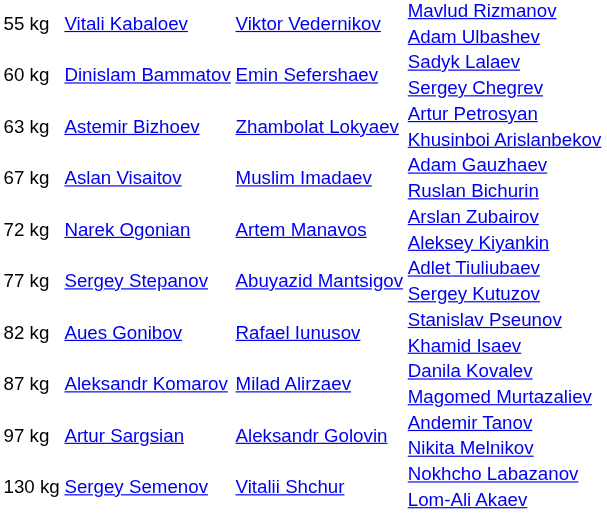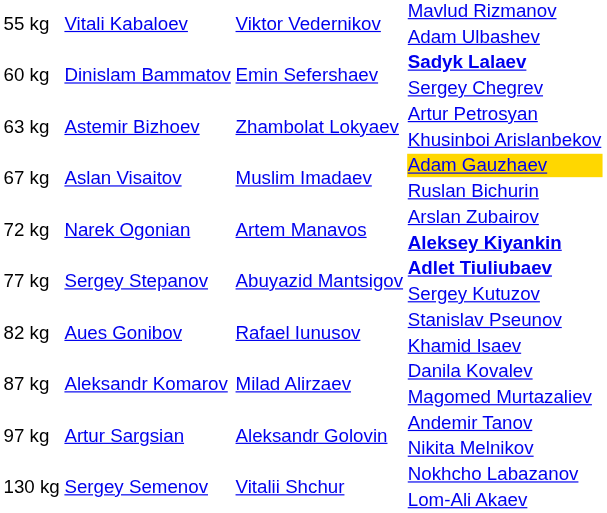(464, 62) normal -> (467, 62) bold
(477, 165) no background -> (477, 165) gold background
(479, 242) normal -> (485, 242) bold
(474, 268) normal -> (480, 268) bold
